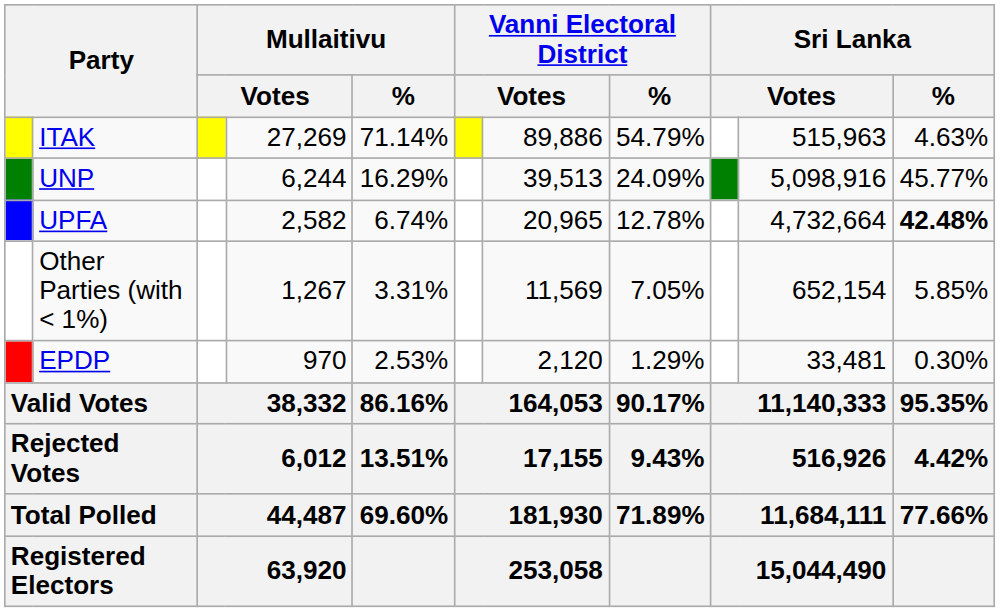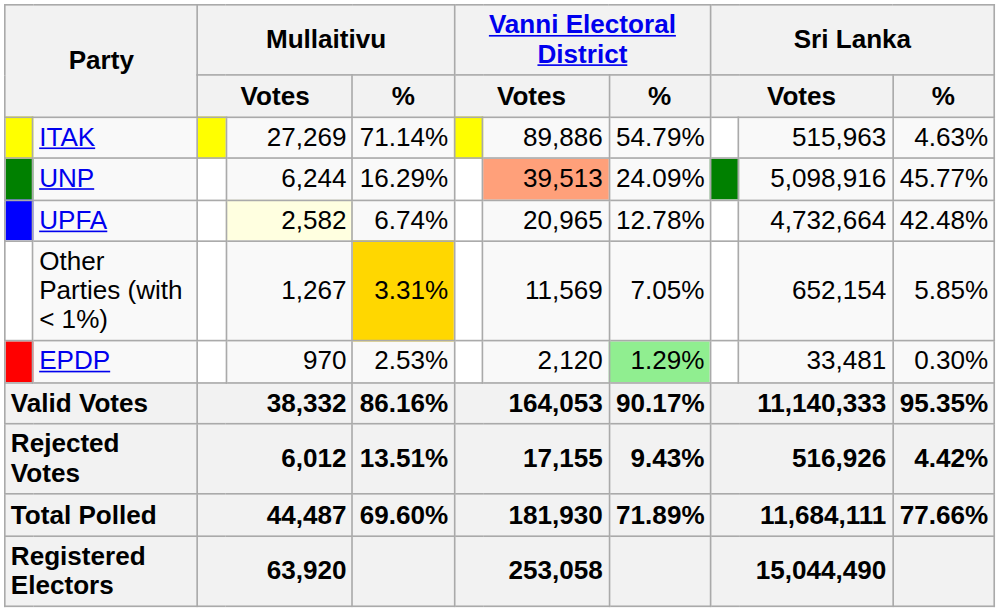(563, 178) no background -> (563, 178) lightsalmon background
(314, 219) no background -> (314, 219) lightyellow background
(944, 219) bold -> (944, 219) normal
(411, 290) no background -> (411, 290) gold background
(668, 361) no background -> (668, 361) lightgreen background
